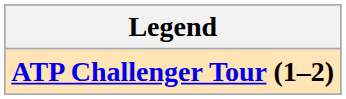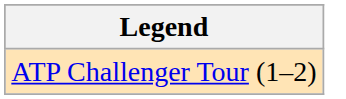(173, 71) bold -> (164, 71) normal
